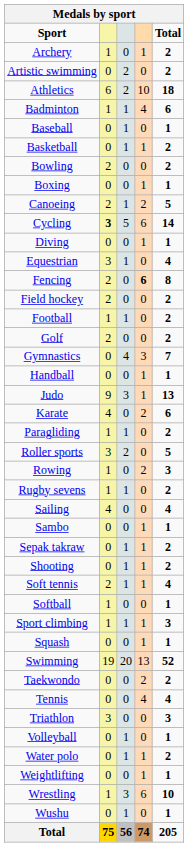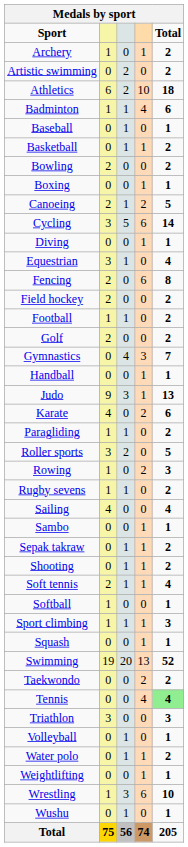(108, 223) bold -> (108, 223) normal
(143, 280) bold -> (143, 280) normal
(168, 699) no background -> (168, 699) lightgreen background
